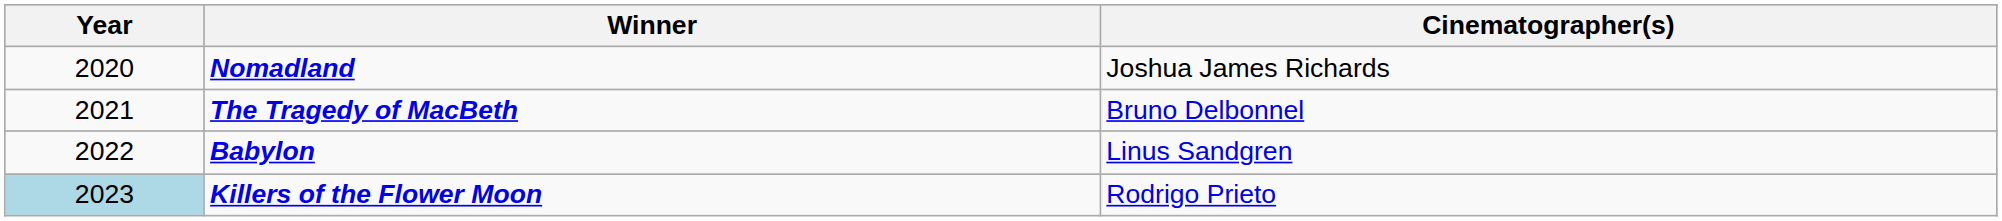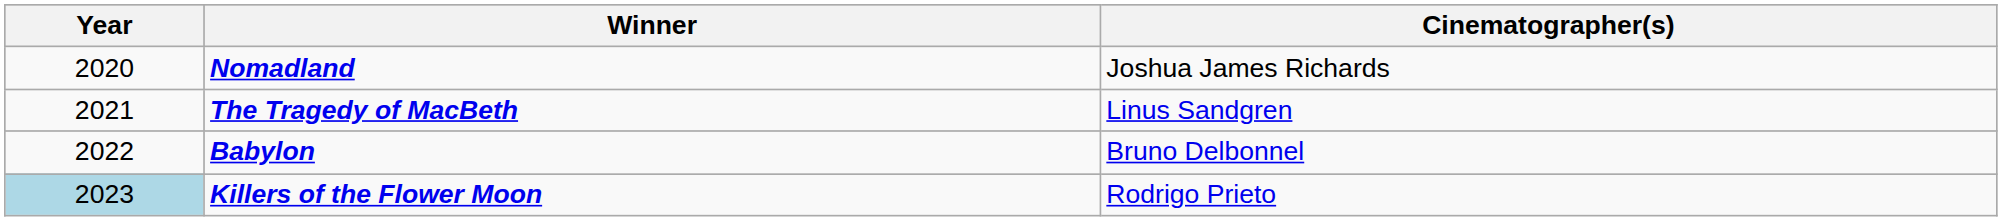(1205, 109) Bruno Delbonnel -> (1199, 109) Linus Sandgren
(1199, 151) Linus Sandgren -> (1205, 151) Bruno Delbonnel
